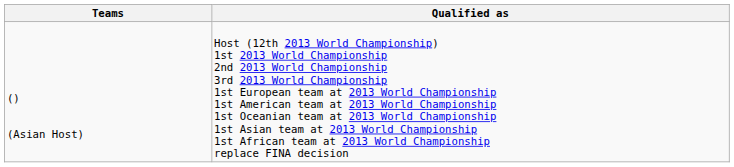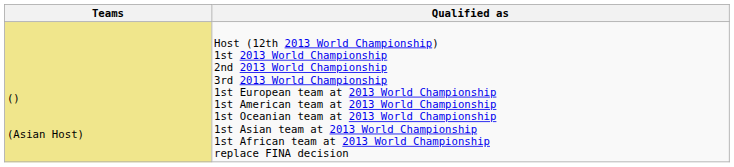(45, 117) no background -> (45, 117) khaki background
